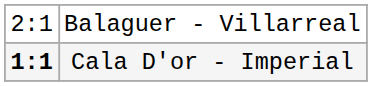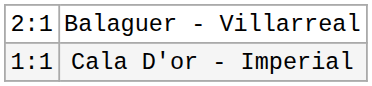(32, 62) bold -> (32, 62) normal
